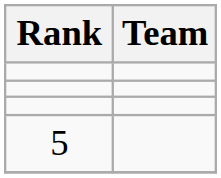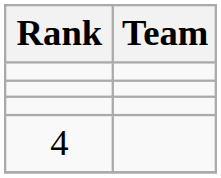(59, 142) 5 -> (59, 142) 4
